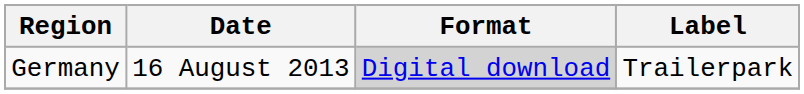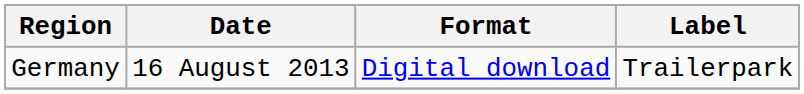(486, 68) lightgrey background -> (486, 68) no background
